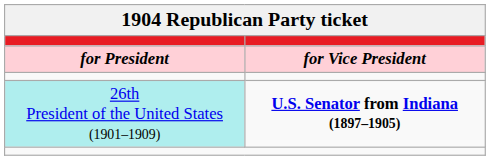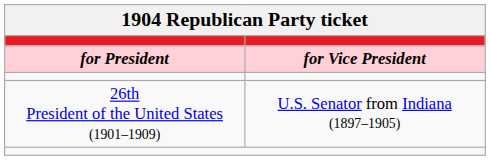(125, 113) paleturquoise background -> (125, 113) no background
(365, 113) bold -> (365, 113) normal
